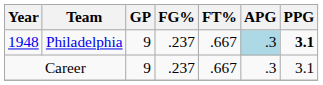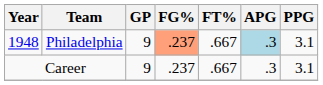(181, 42) no background -> (181, 42) lightsalmon background
(305, 42) bold -> (305, 42) normal
